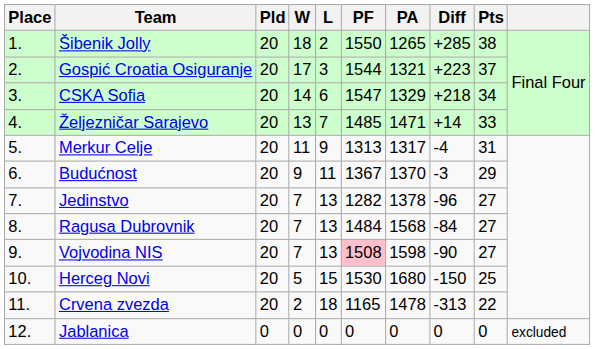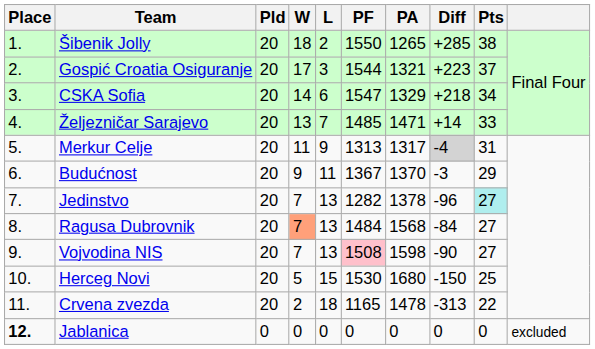(441, 148) no background -> (441, 148) lightgrey background
(487, 200) no background -> (487, 200) paleturquoise background
(298, 226) no background -> (298, 226) lightsalmon background
(20, 331) normal -> (20, 331) bold
